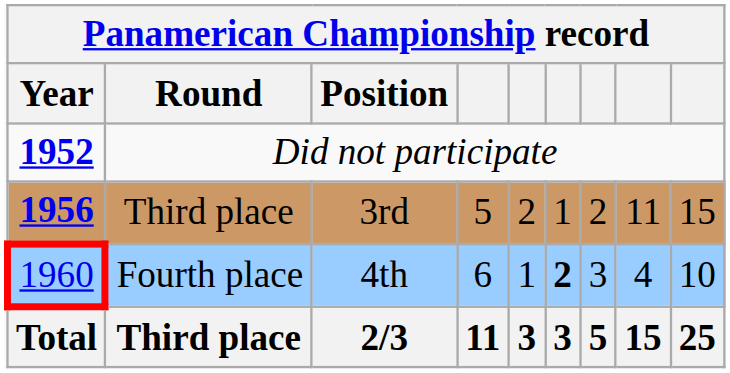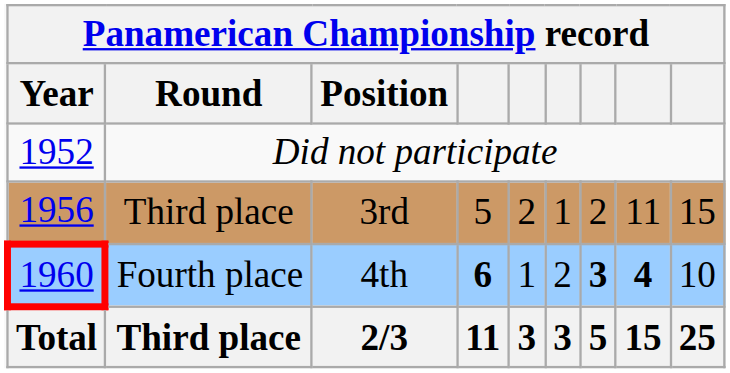(57, 151) bold -> (57, 151) normal
(57, 210) bold -> (57, 210) normal
(483, 274) normal -> (483, 274) bold
(562, 274) bold -> (562, 274) normal
(598, 274) normal -> (598, 274) bold
(643, 274) normal -> (643, 274) bold
